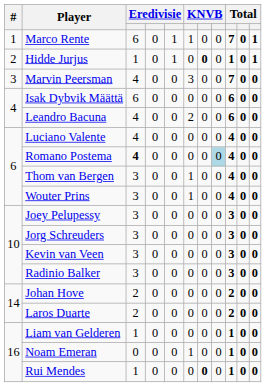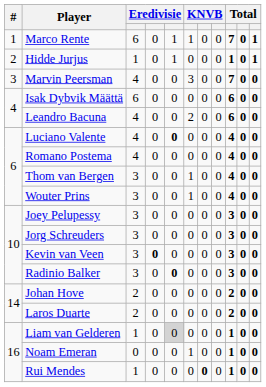(205, 59) bold -> (205, 59) normal
(174, 137) normal -> (174, 137) bold
(136, 156) bold -> (136, 156) normal
(218, 156) lightblue background -> (218, 156) no background
(155, 254) normal -> (155, 254) bold
(174, 273) normal -> (174, 273) bold
(174, 332) no background -> (174, 332) lightgrey background
